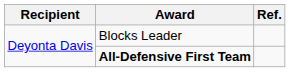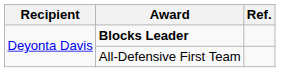(140, 35) normal -> (144, 35) bold
(175, 56) bold -> (170, 56) normal
